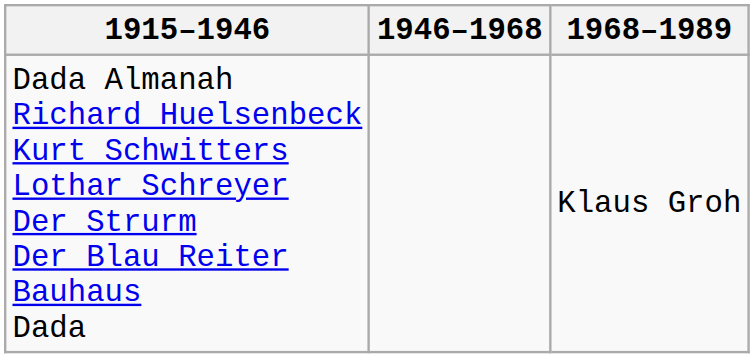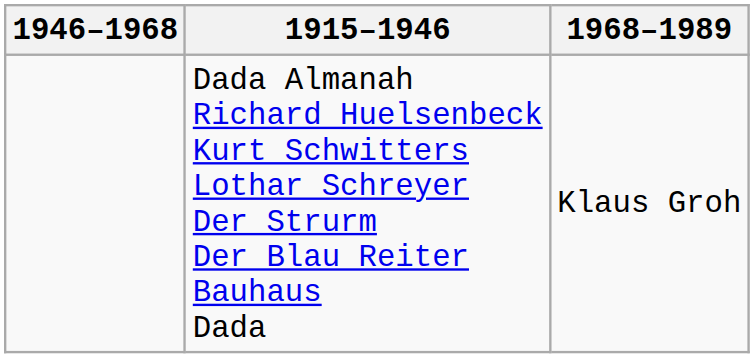columns swapped: (187, 30) <-> (460, 30)
